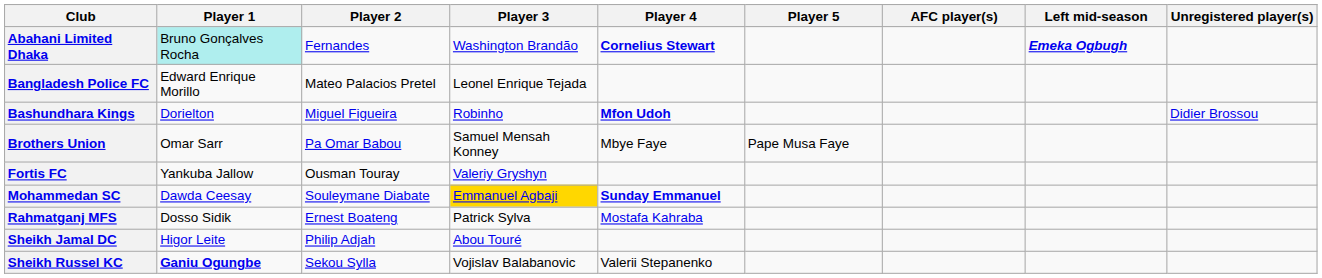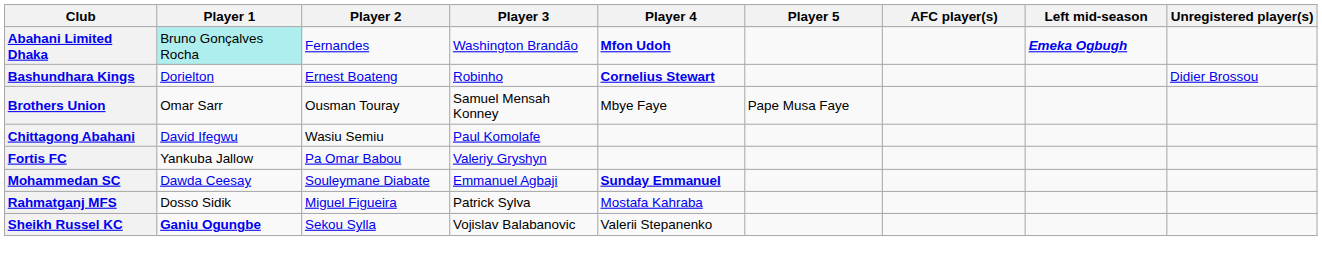(658, 45) Cornelius Stewart -> (636, 45) Mfon Udoh
- row: (78, 83)
(351, 113) Miguel Figueira -> (351, 75) Ernest Boateng
(636, 113) Mfon Udoh -> (658, 75) Cornelius Stewart
(353, 143) Pa Omar Babou -> (352, 105) Ousman Touray
+ row: (71, 135)
(352, 173) Ousman Touray -> (353, 158) Pa Omar Babou
(505, 196) gold background -> (505, 180) no background
(351, 218) Ernest Boateng -> (351, 202) Miguel Figueira
- row: (62, 240)
